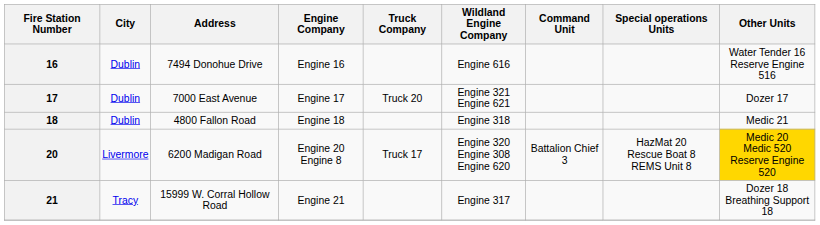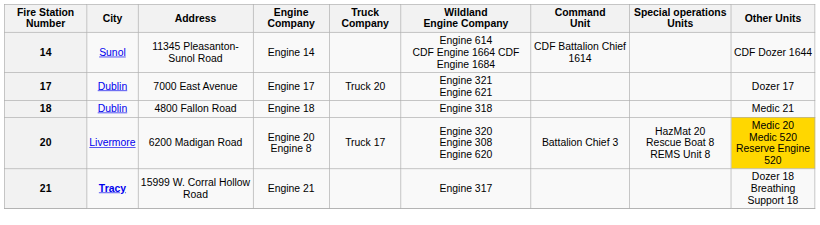+ row: (46, 52)
- row: (52, 64)
(125, 200) normal -> (112, 188) bold
